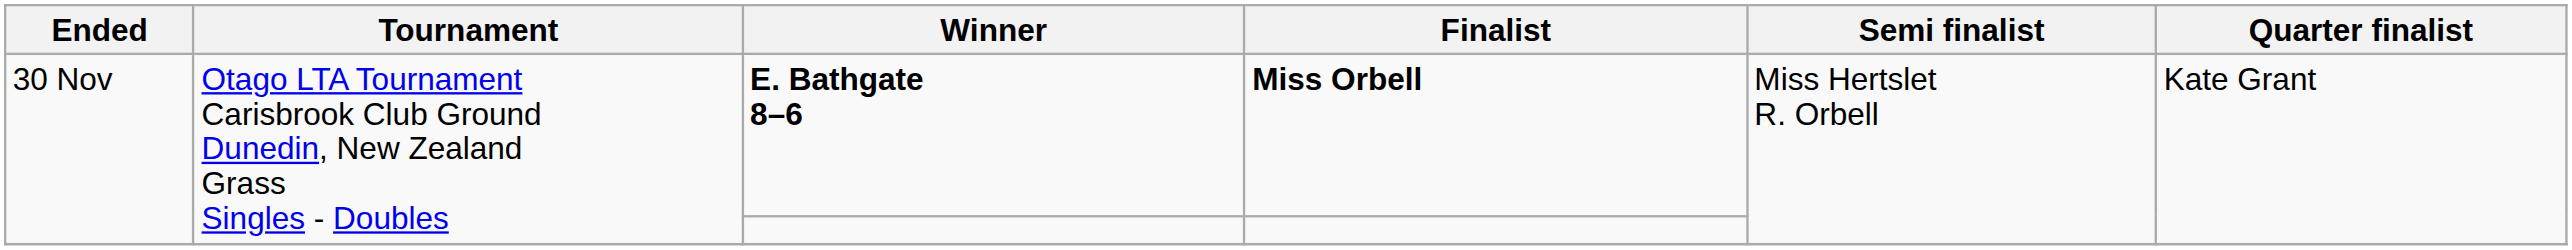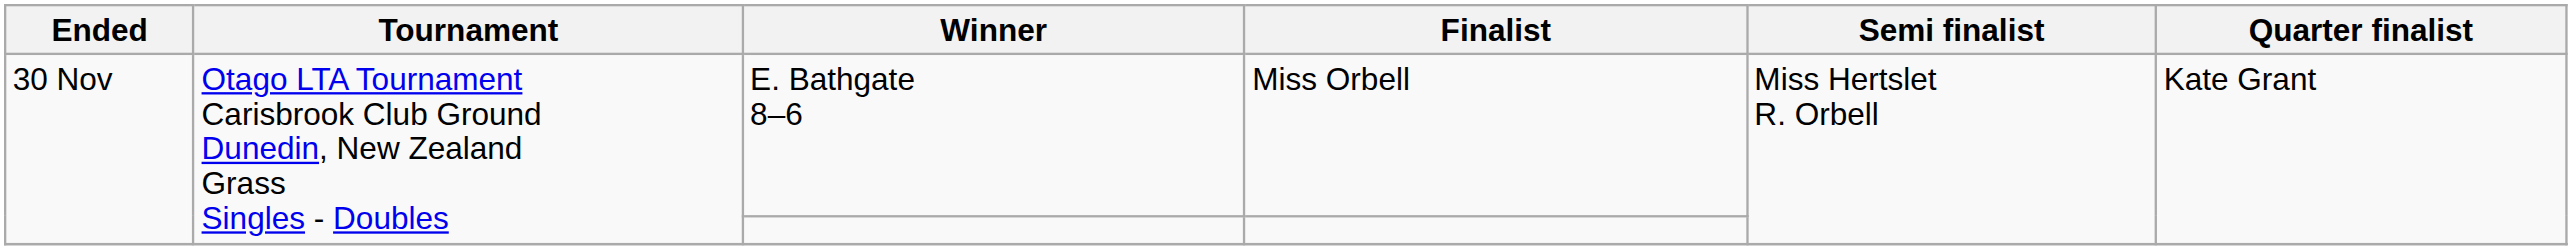(837, 97) bold -> (833, 97) normal
(1337, 79) bold -> (1331, 79) normal
